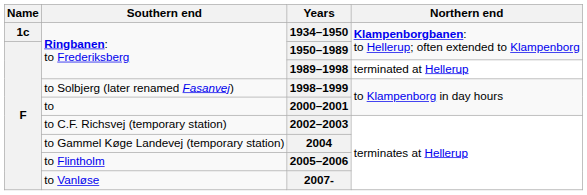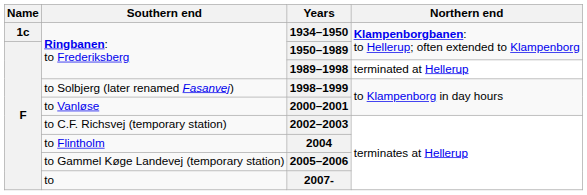(49, 106) to -> (72, 106) to Vanløse
(164, 143) to Gammel Køge Landevej (temporary station) -> (74, 143) to Flintholm
(74, 161) to Flintholm -> (164, 161) to Gammel Køge Landevej (temporary station)
(72, 180) to Vanløse -> (49, 180) to
